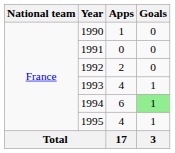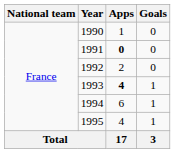(121, 49) normal -> (121, 49) bold
(121, 85) normal -> (121, 85) bold
(153, 103) lightgreen background -> (153, 103) no background
